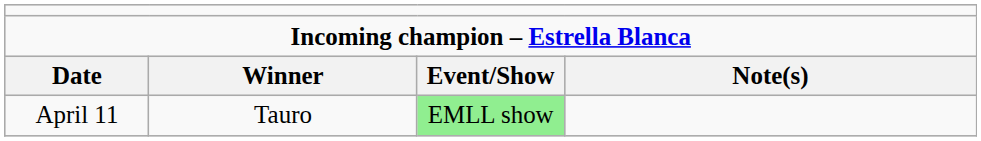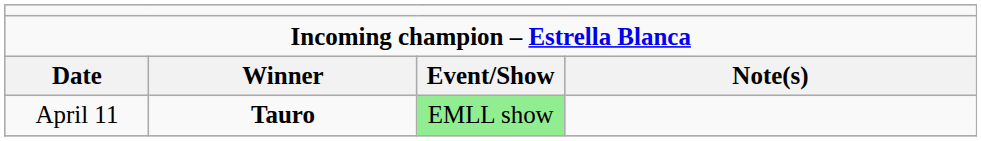(283, 114) normal -> (283, 114) bold
